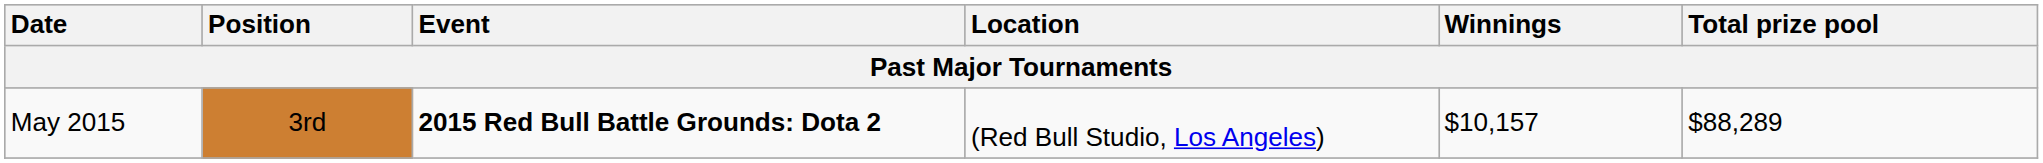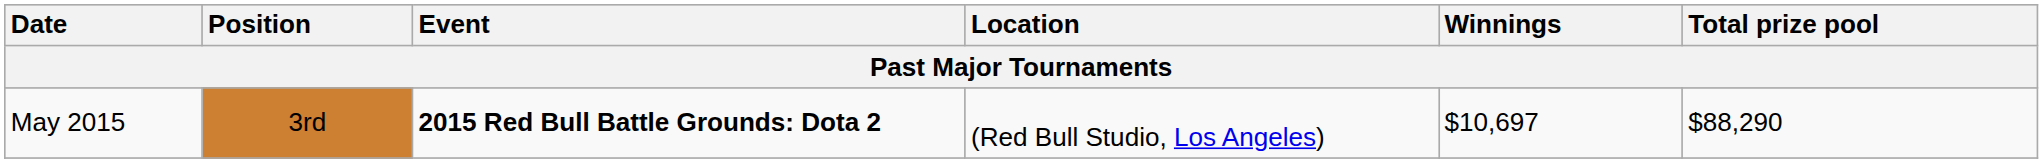(1492, 122) $10,157 -> (1492, 122) $10,697
(1735, 122) $88,289 -> (1735, 122) $88,290
